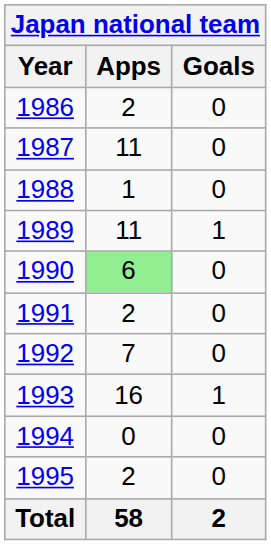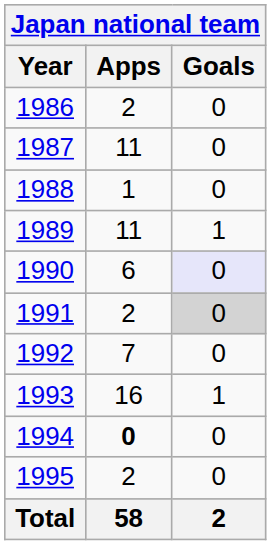(129, 271) lightgreen background -> (129, 271) no background
(219, 271) no background -> (219, 271) lavender background
(219, 312) no background -> (219, 312) lightgrey background
(129, 436) normal -> (129, 436) bold
